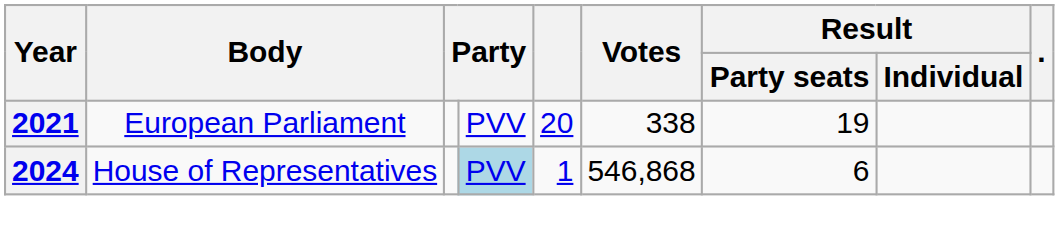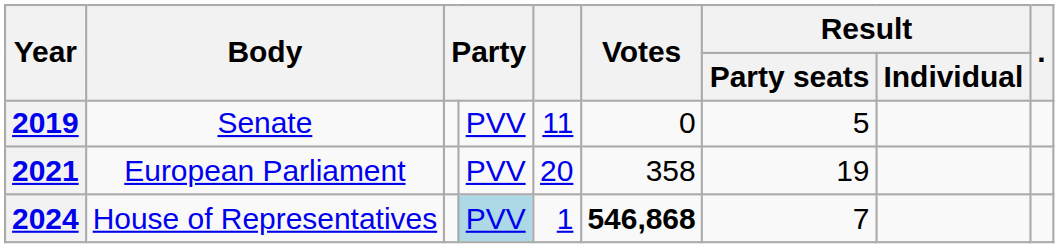+ row: (45, 124)
(671, 124) 338 -> (671, 171) 358
(642, 171) normal -> (642, 218) bold
(861, 171) 6 -> (861, 218) 7
